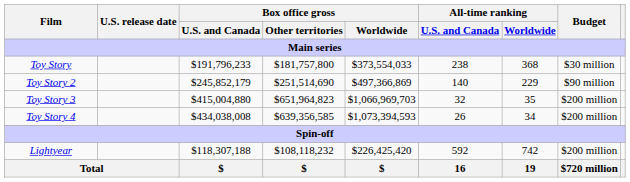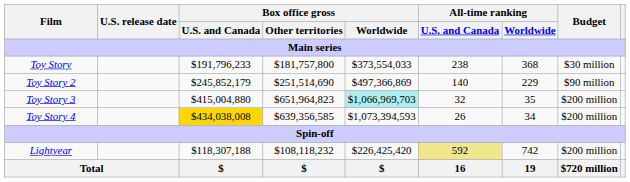(382, 99) no background -> (382, 99) paleturquoise background
(221, 116) no background -> (221, 116) gold background
(460, 151) no background -> (460, 151) khaki background
